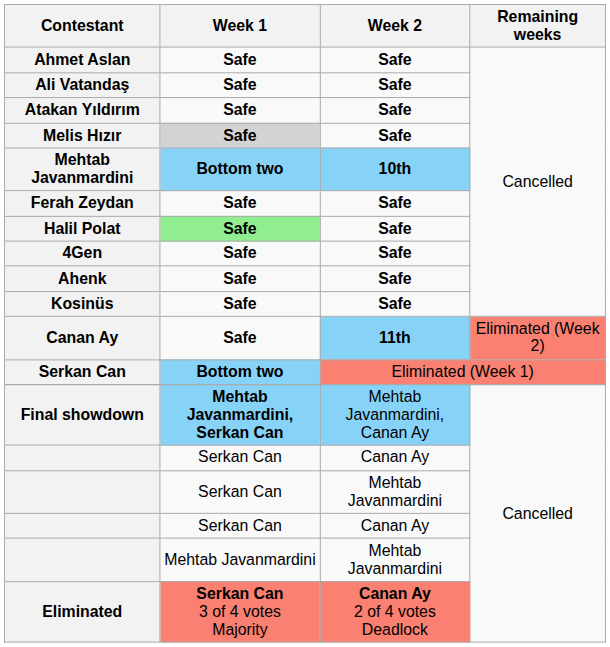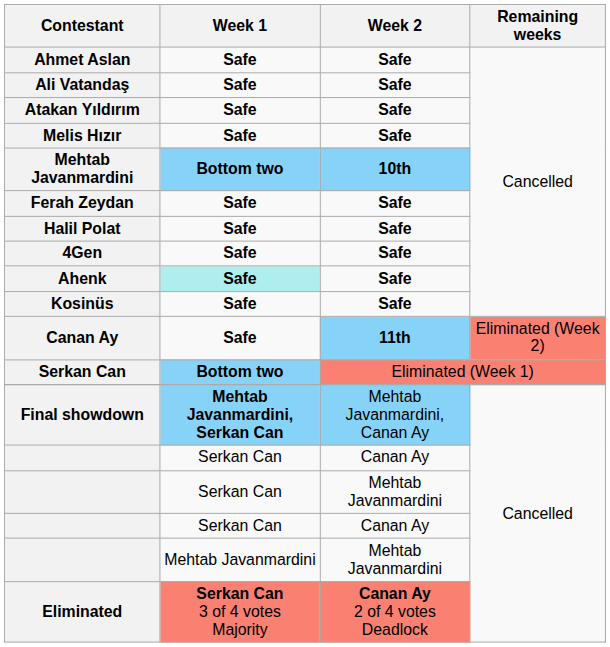(240, 135) lightgrey background -> (240, 135) no background
(240, 228) lightgreen background -> (240, 228) no background
(240, 278) no background -> (240, 278) paleturquoise background
